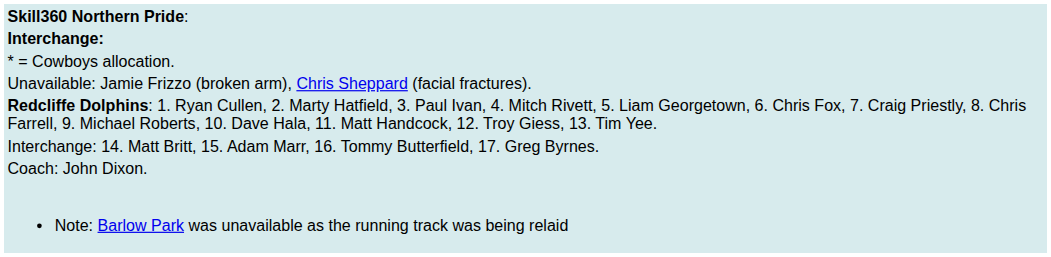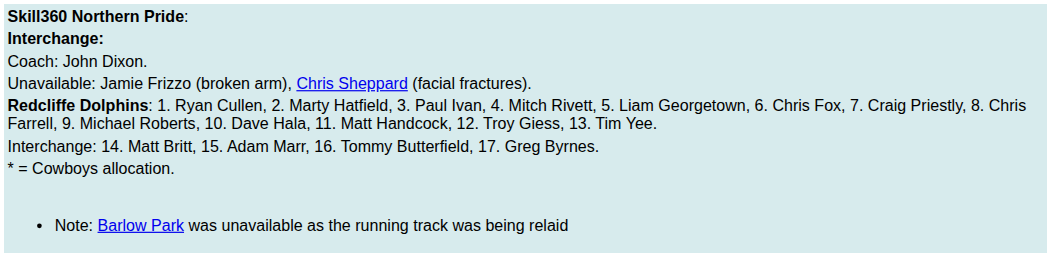(91, 61) * = Cowboys allocation. -> (78, 61) Coach: John Dixon.
(78, 169) Coach: John Dixon. -> (91, 169) * = Cowboys allocation.
